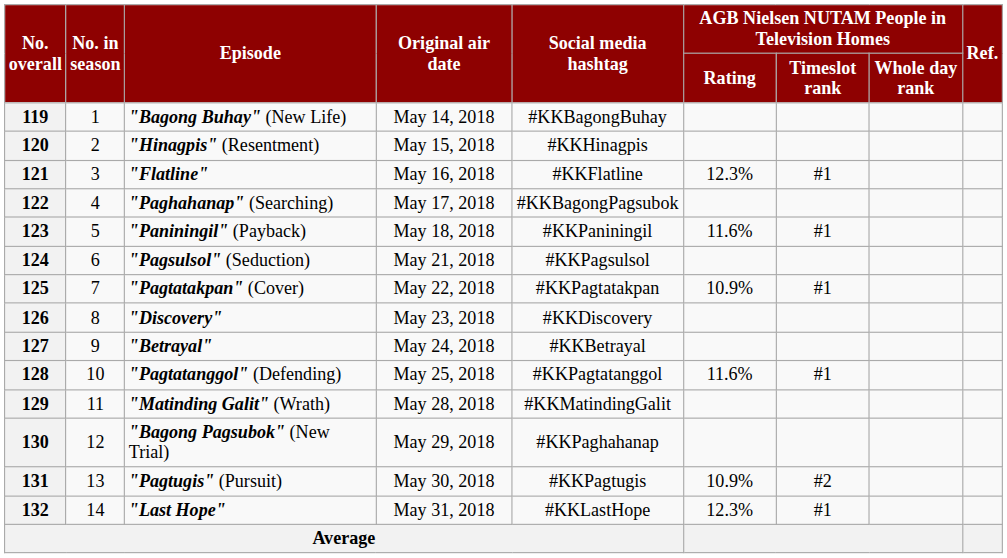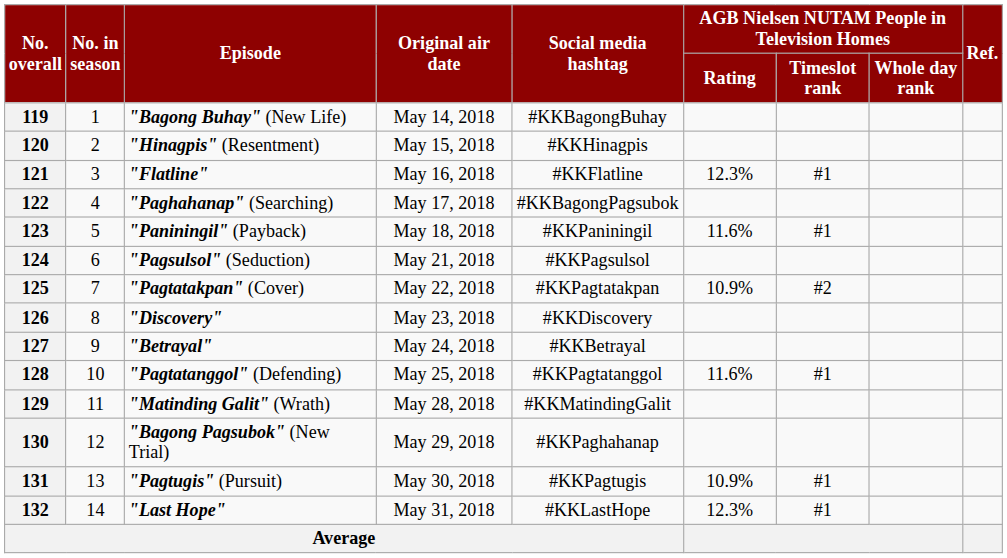(823, 288) #1 -> (823, 288) #2
(823, 481) #2 -> (823, 481) #1
